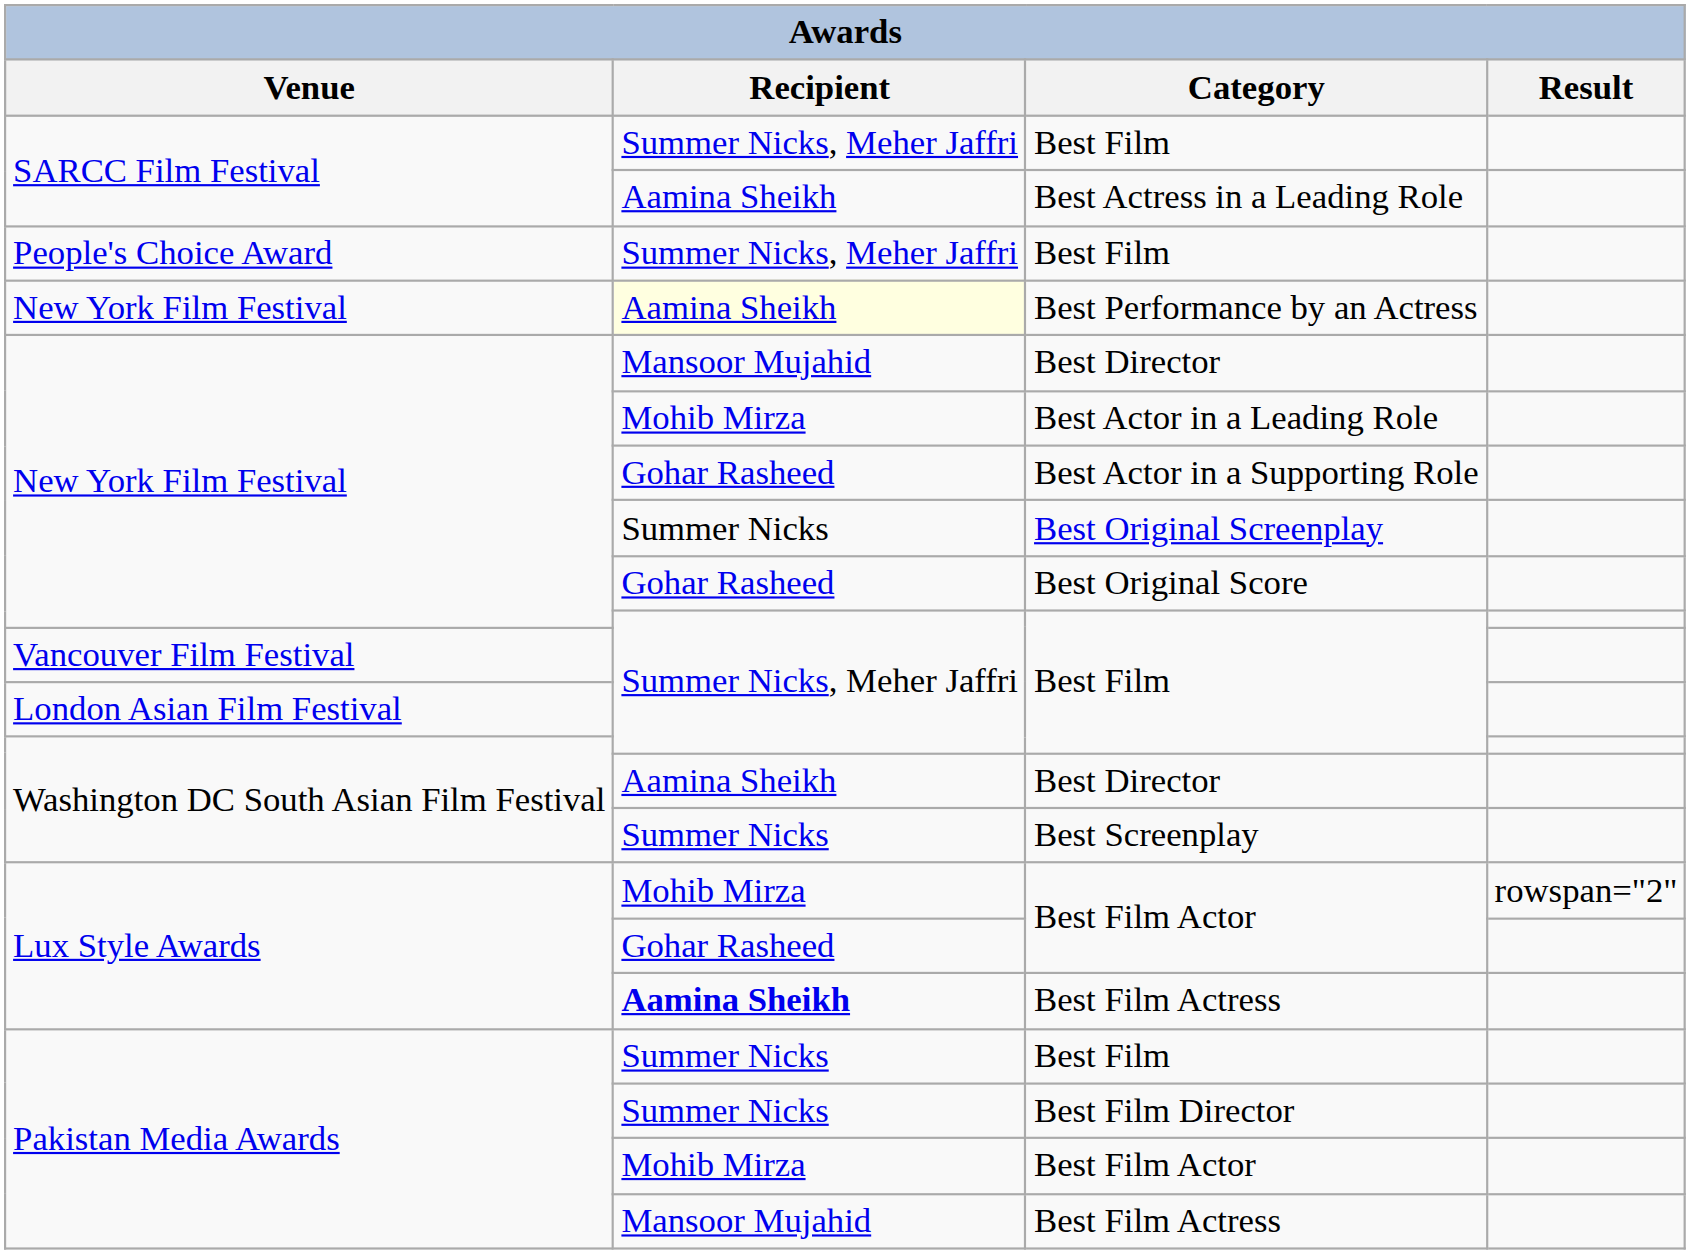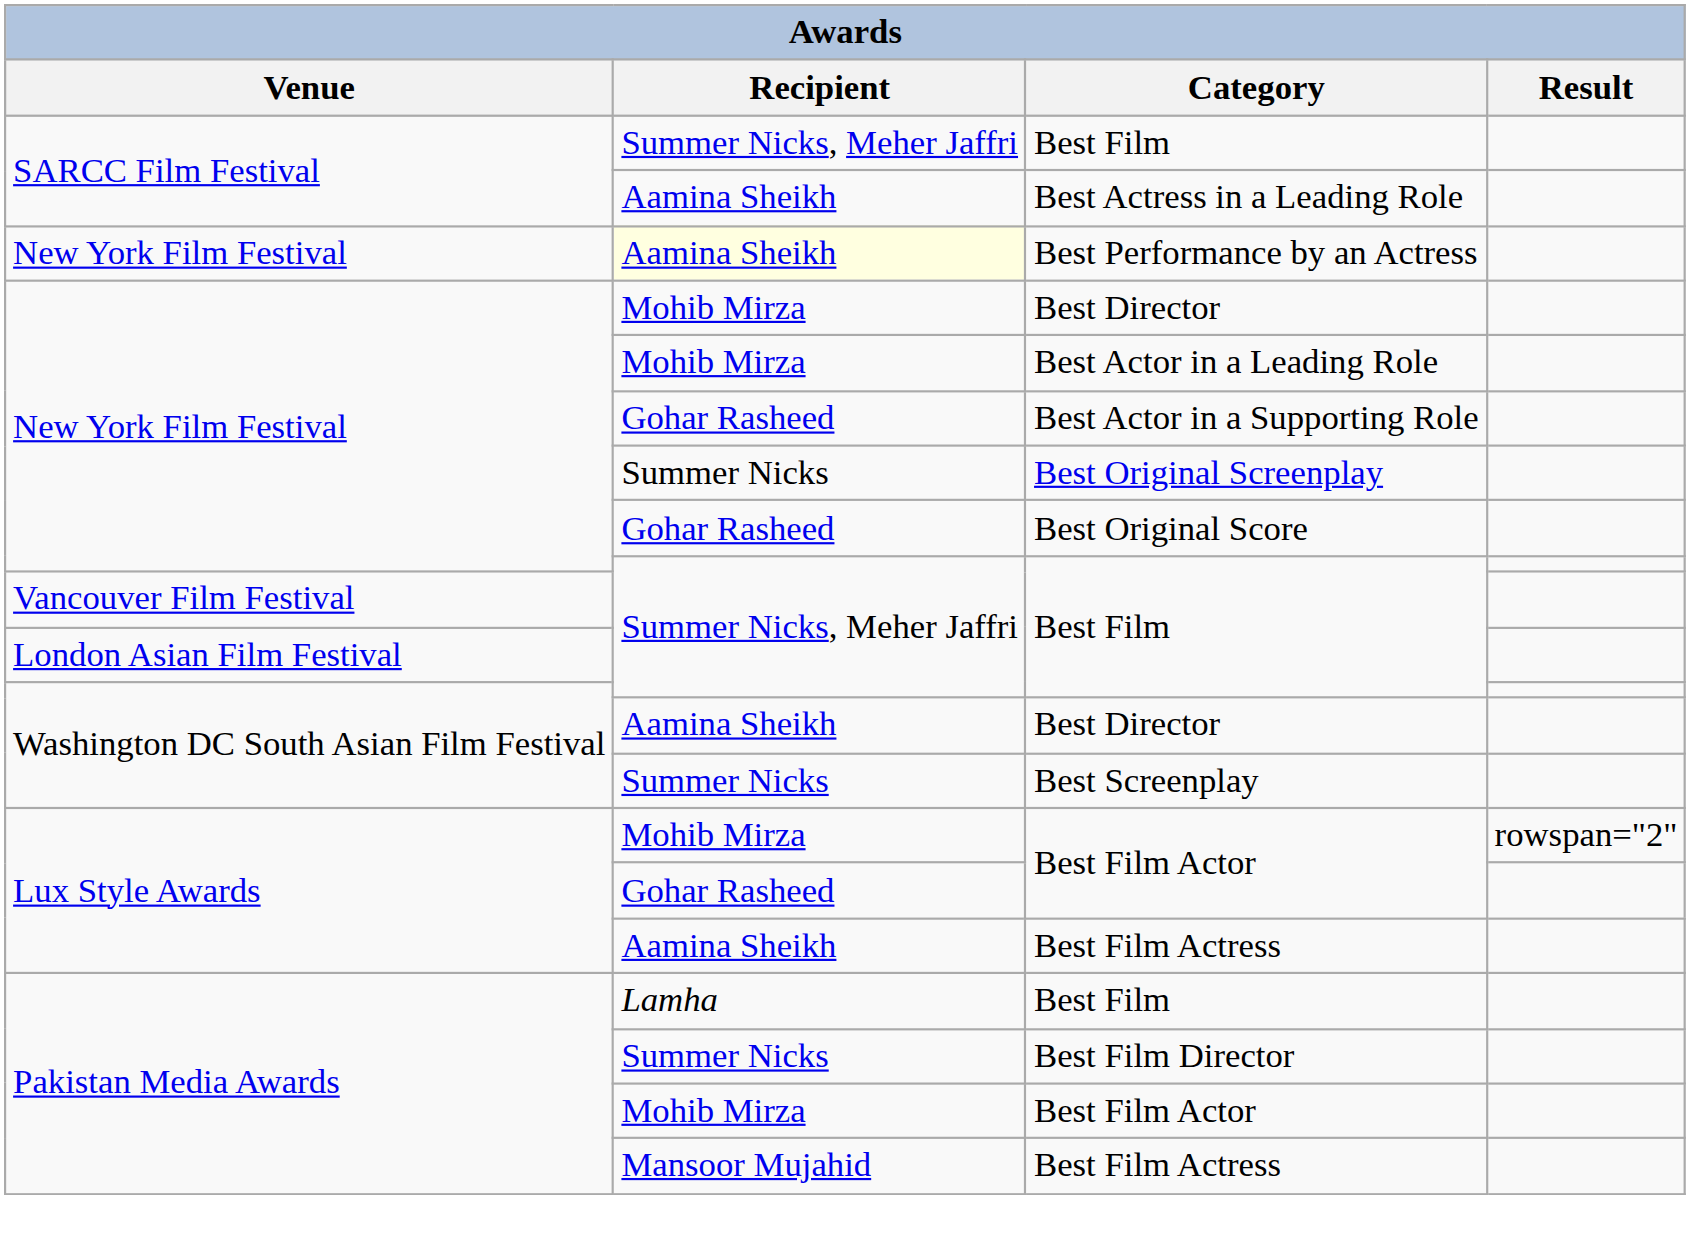- row: (173, 252)
(746, 362) Mansoor Mujahid -> (713, 307) Mohib Mirza
(736, 1000) bold -> (729, 945) normal
(725, 1055) Summer Nicks -> (670, 1000) Lamha
